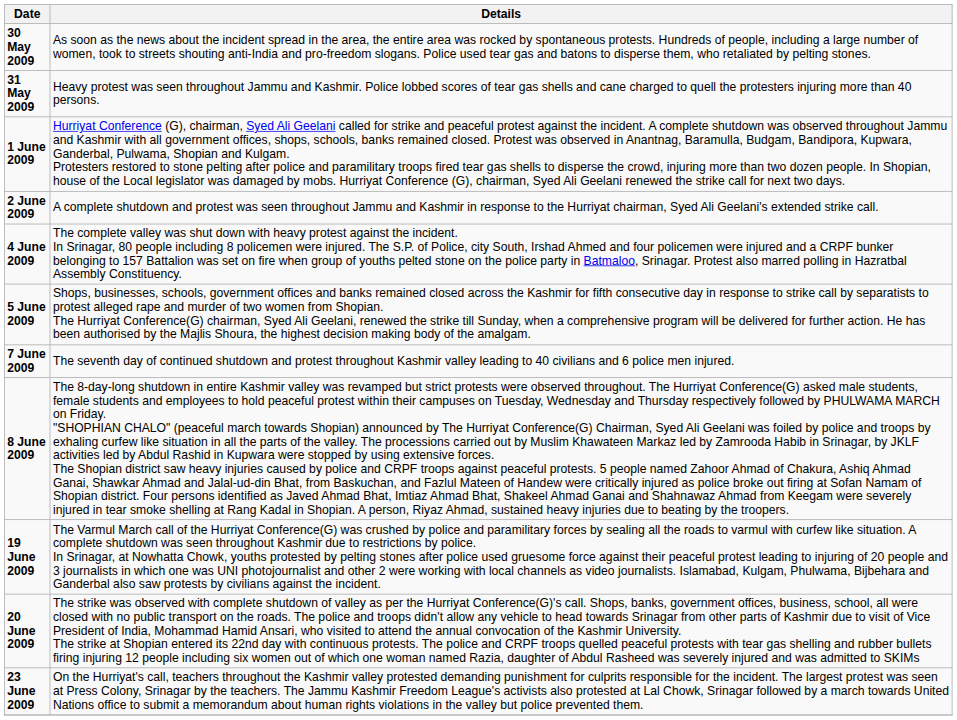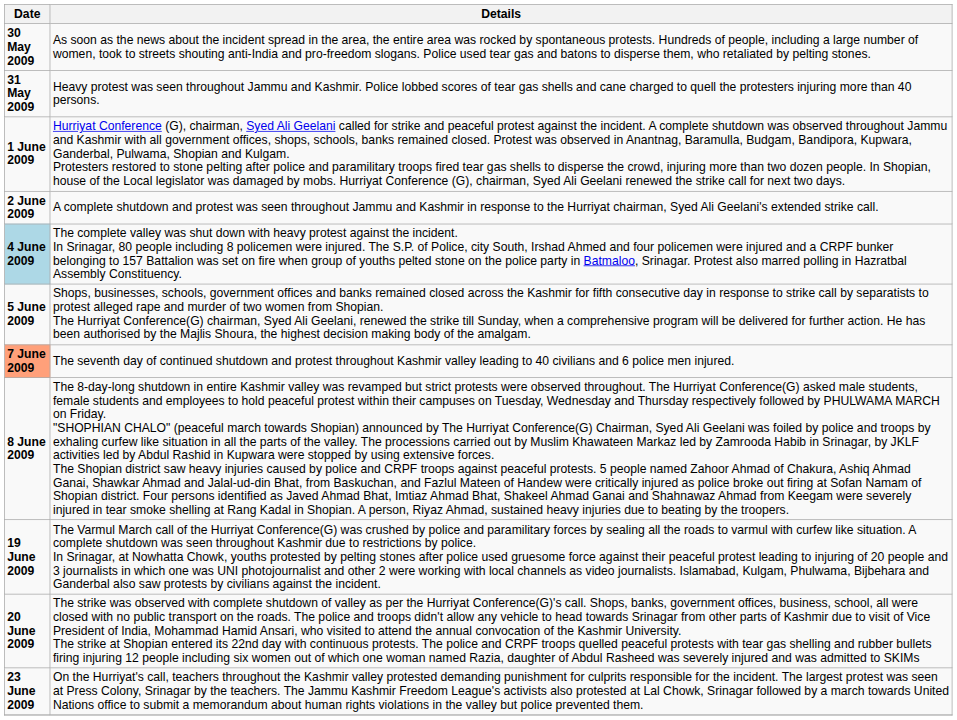(26, 254) no background -> (26, 254) lightblue background
(26, 361) no background -> (26, 361) lightsalmon background
